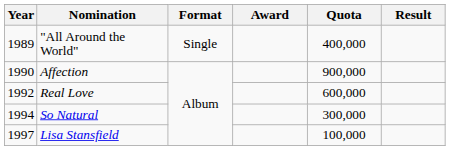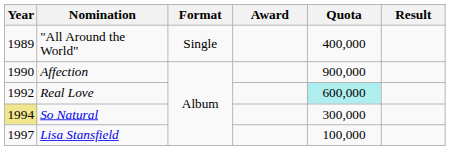(344, 93) no background -> (344, 93) paleturquoise background
(21, 114) no background -> (21, 114) khaki background
